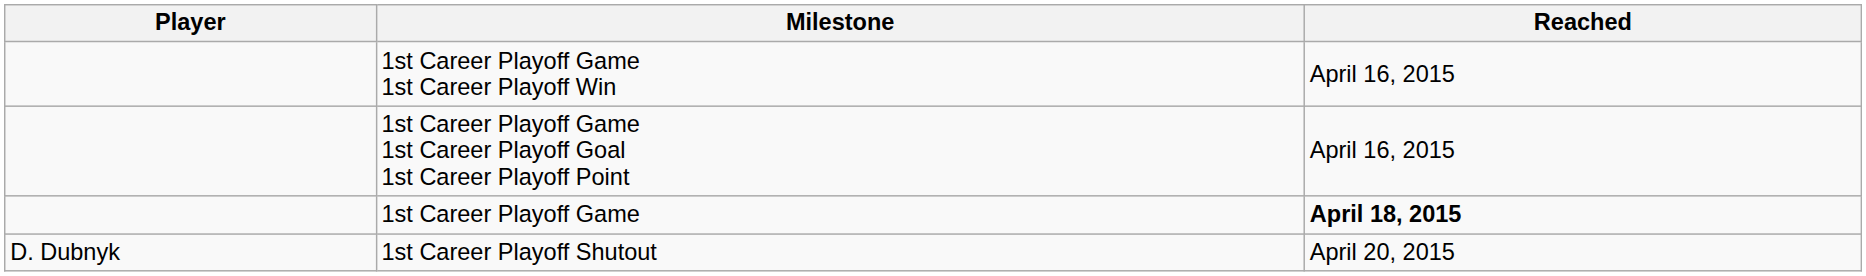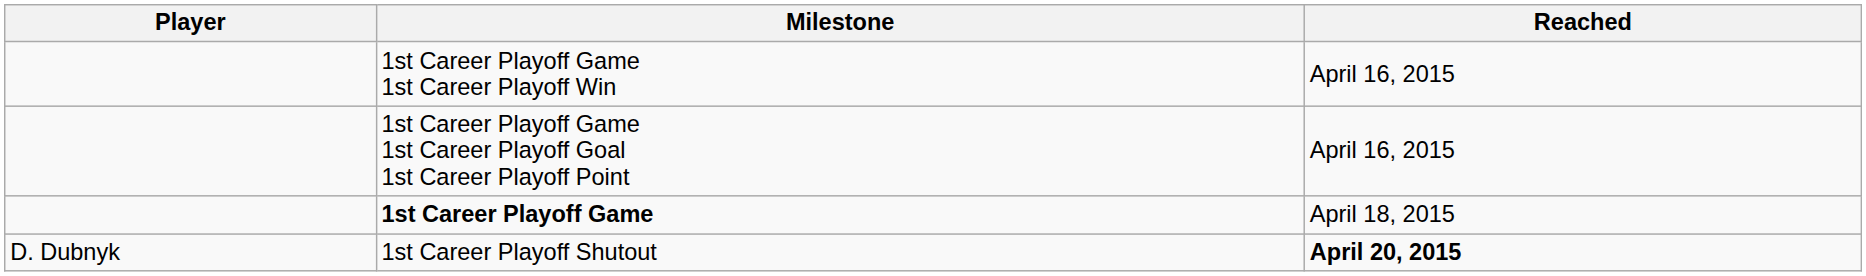(511, 214) normal -> (517, 214) bold
(1386, 214) bold -> (1382, 214) normal
(1382, 251) normal -> (1386, 251) bold
